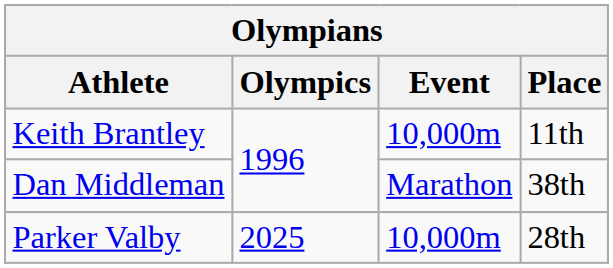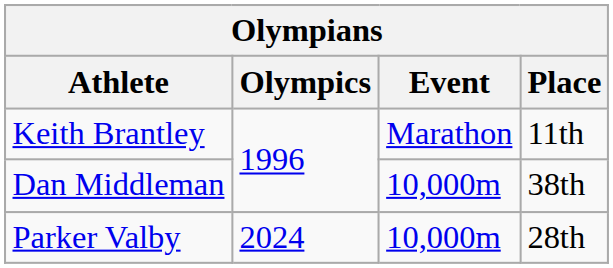(443, 133) 10,000m -> (449, 133) Marathon
(449, 184) Marathon -> (443, 184) 10,000m
(272, 236) 2025 -> (272, 236) 2024
